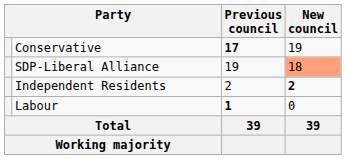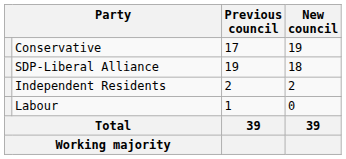(232, 47) bold -> (232, 47) normal
(295, 67) lightsalmon background -> (295, 67) no background
(292, 86) bold -> (292, 86) normal
(228, 106) bold -> (228, 106) normal
